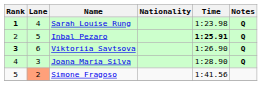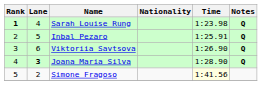(211, 36) bold -> (211, 36) normal
(16, 49) bold -> (16, 49) normal
(38, 62) normal -> (38, 62) bold
(38, 74) lightsalmon background -> (38, 74) no background
(211, 74) no background -> (211, 74) lightyellow background
